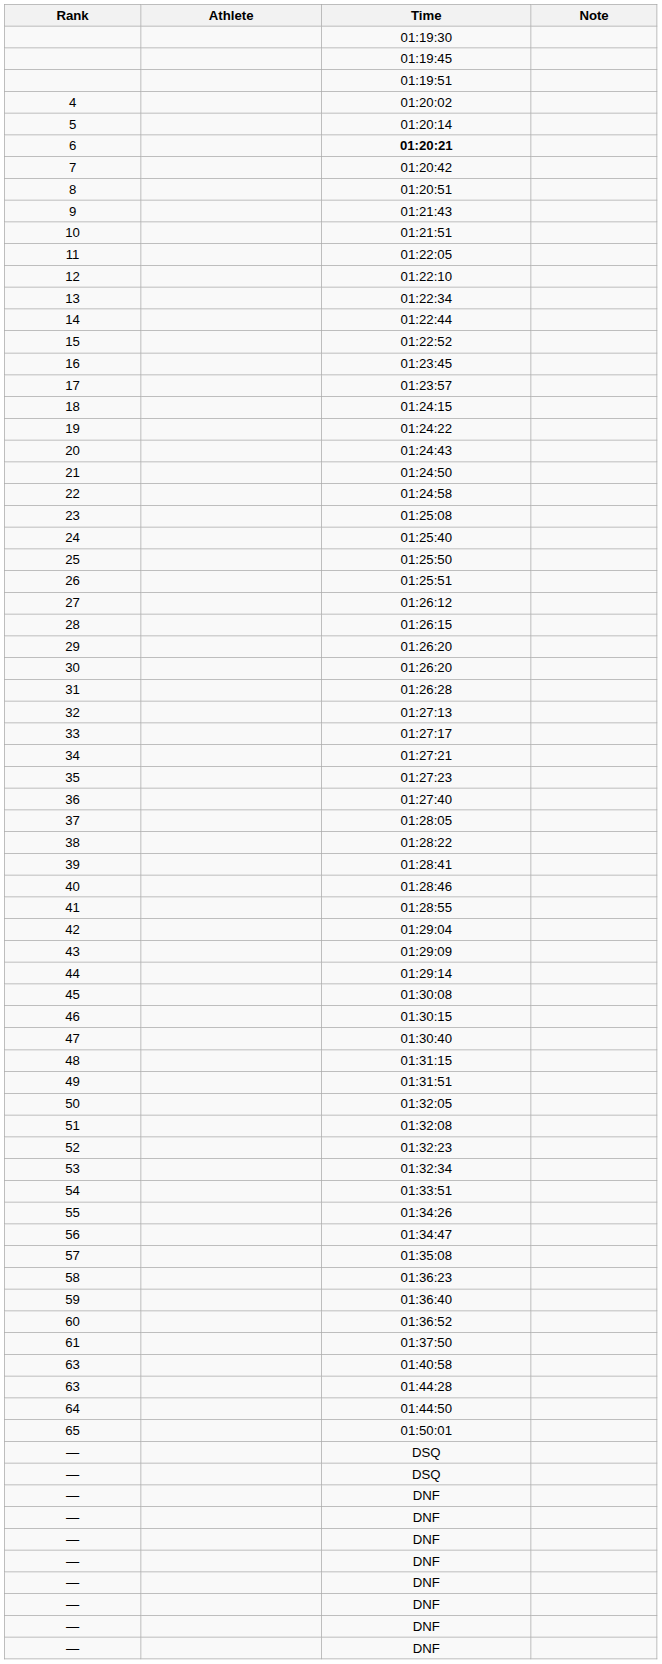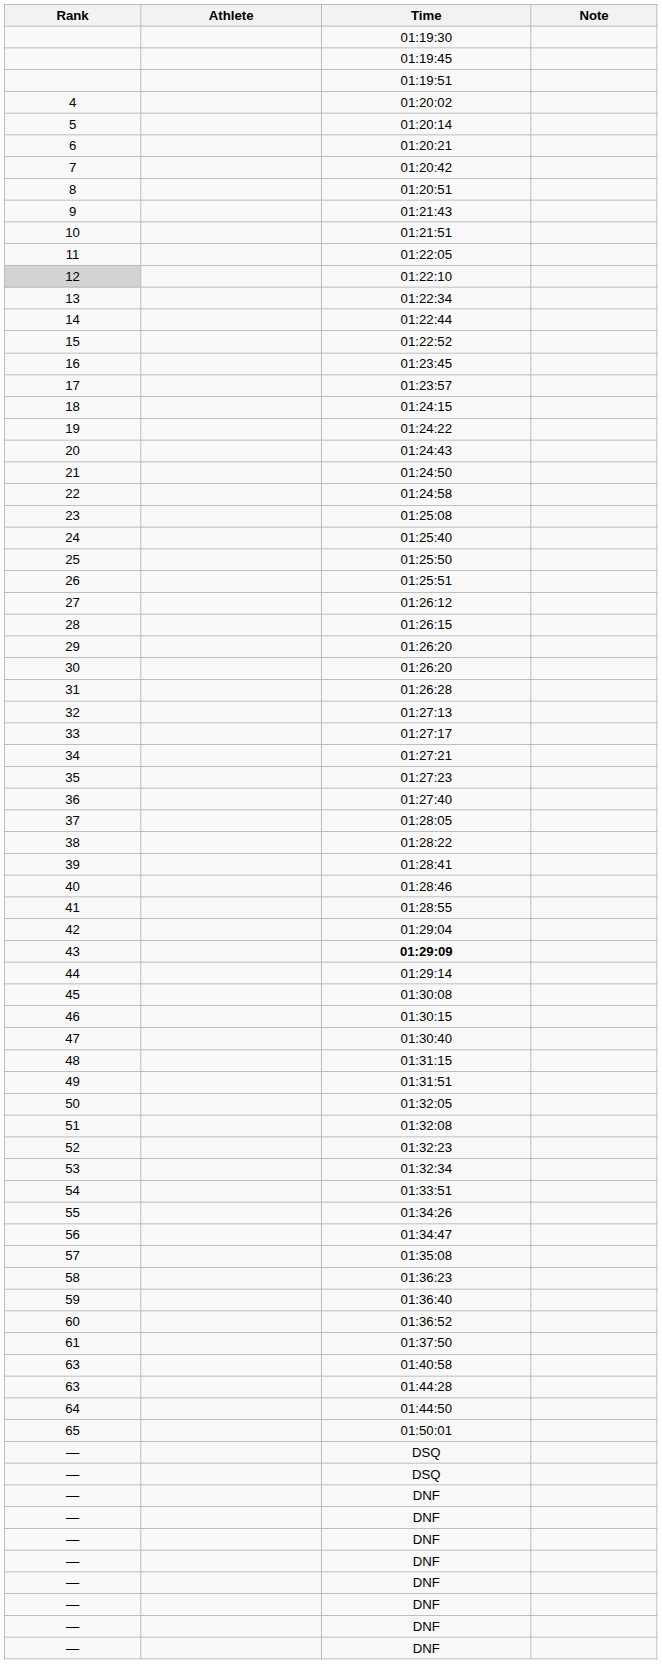(426, 145) bold -> (426, 145) normal
(73, 276) no background -> (73, 276) lightgrey background
(426, 951) normal -> (426, 951) bold
